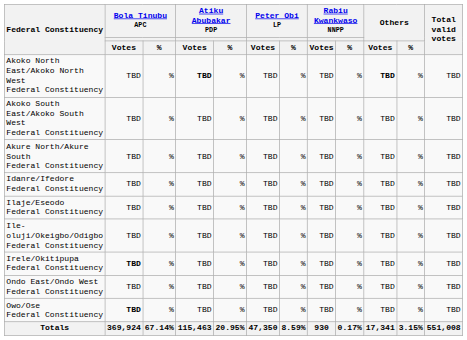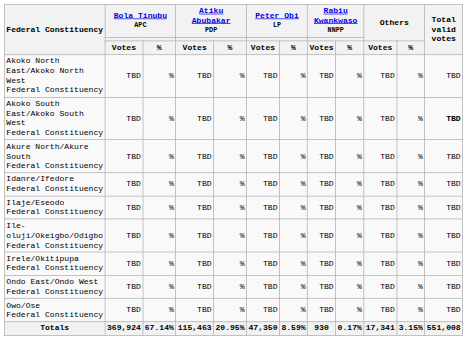(204, 76) bold -> (204, 76) normal
(388, 76) bold -> (388, 76) normal
(453, 118) normal -> (453, 118) bold
(134, 263) bold -> (134, 263) normal
(134, 310) bold -> (134, 310) normal
